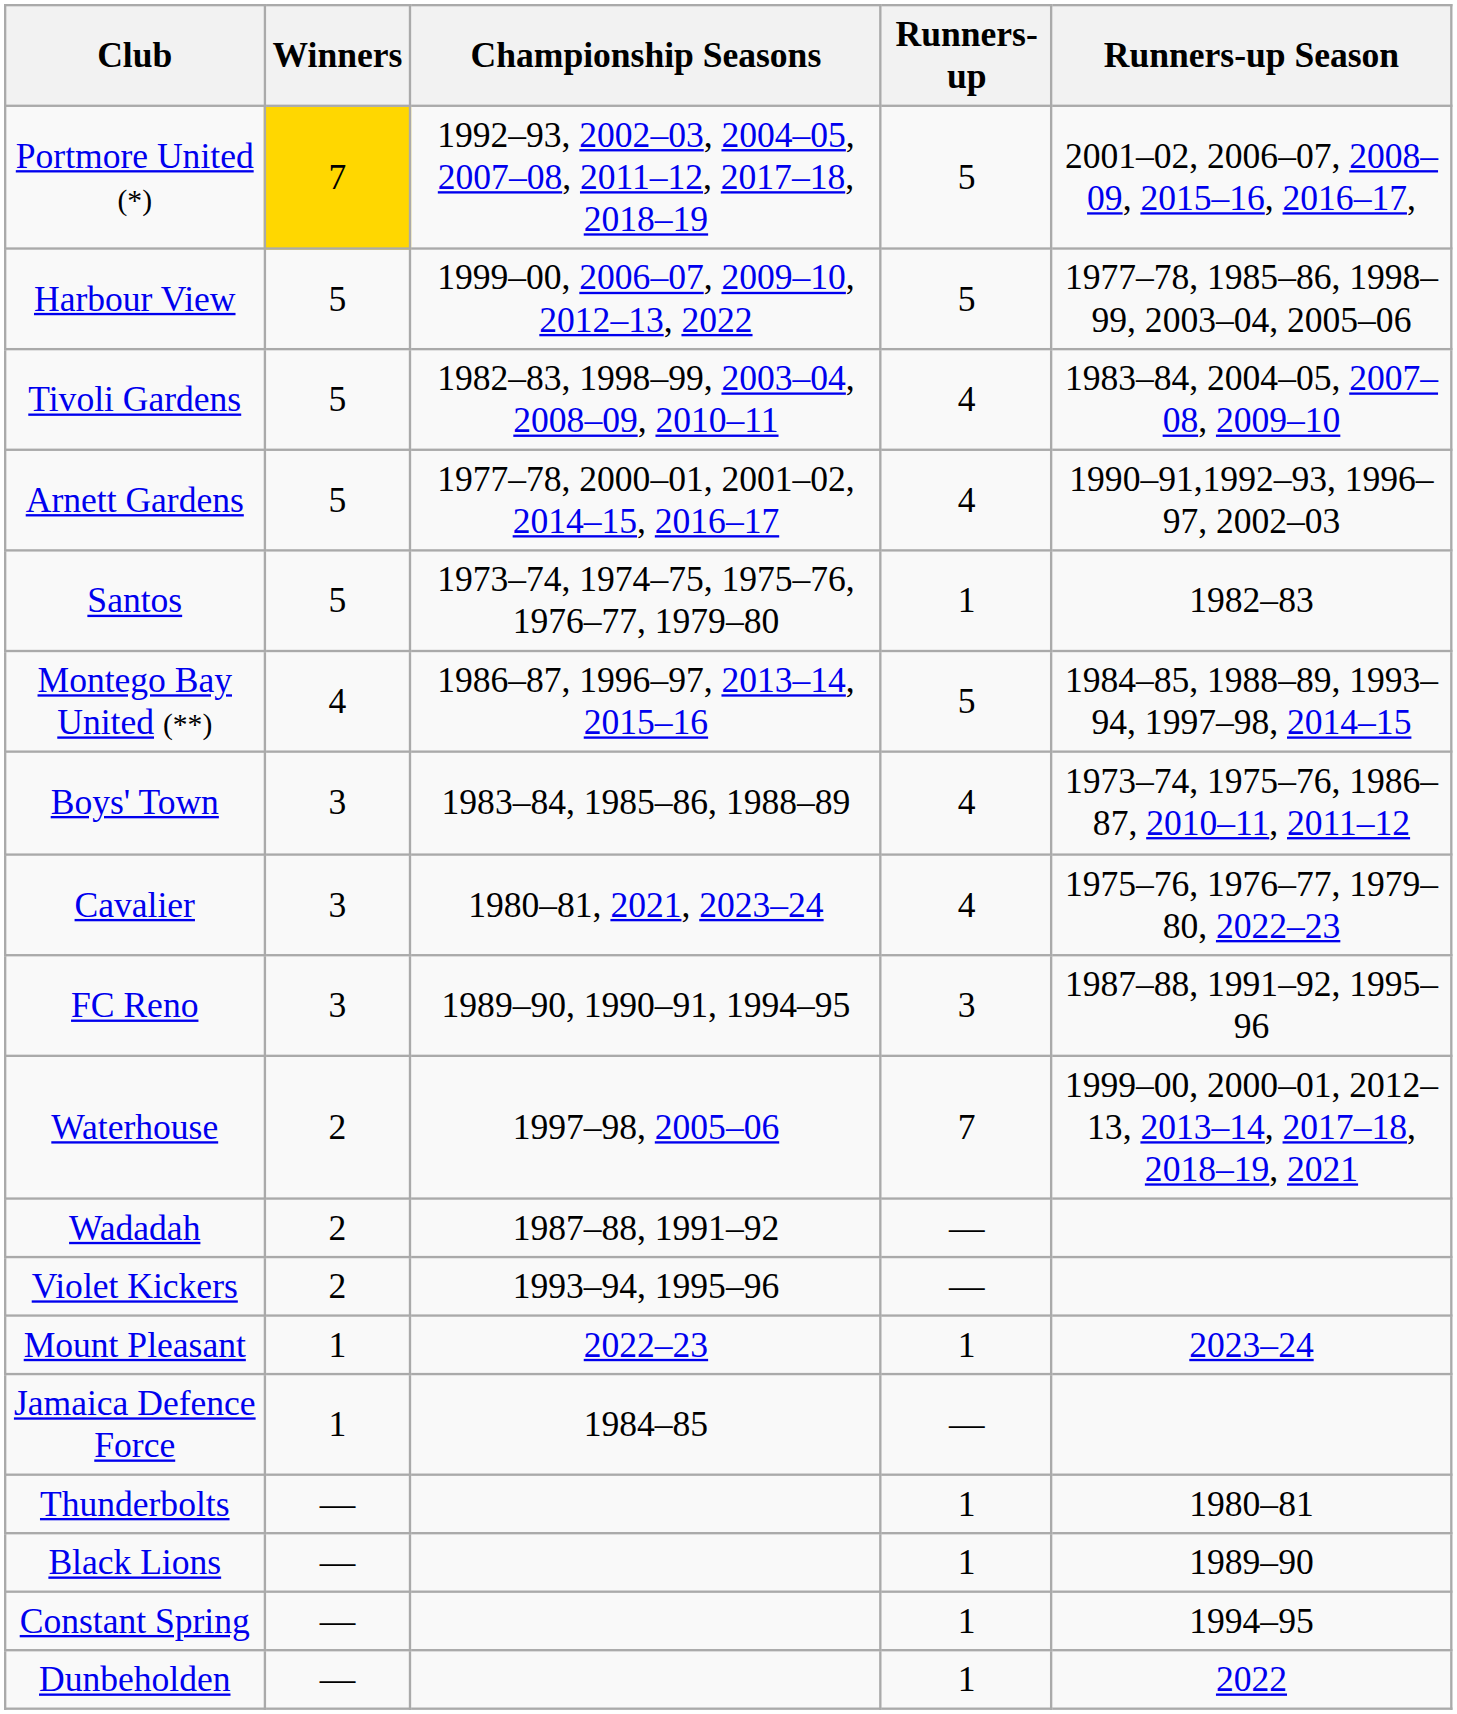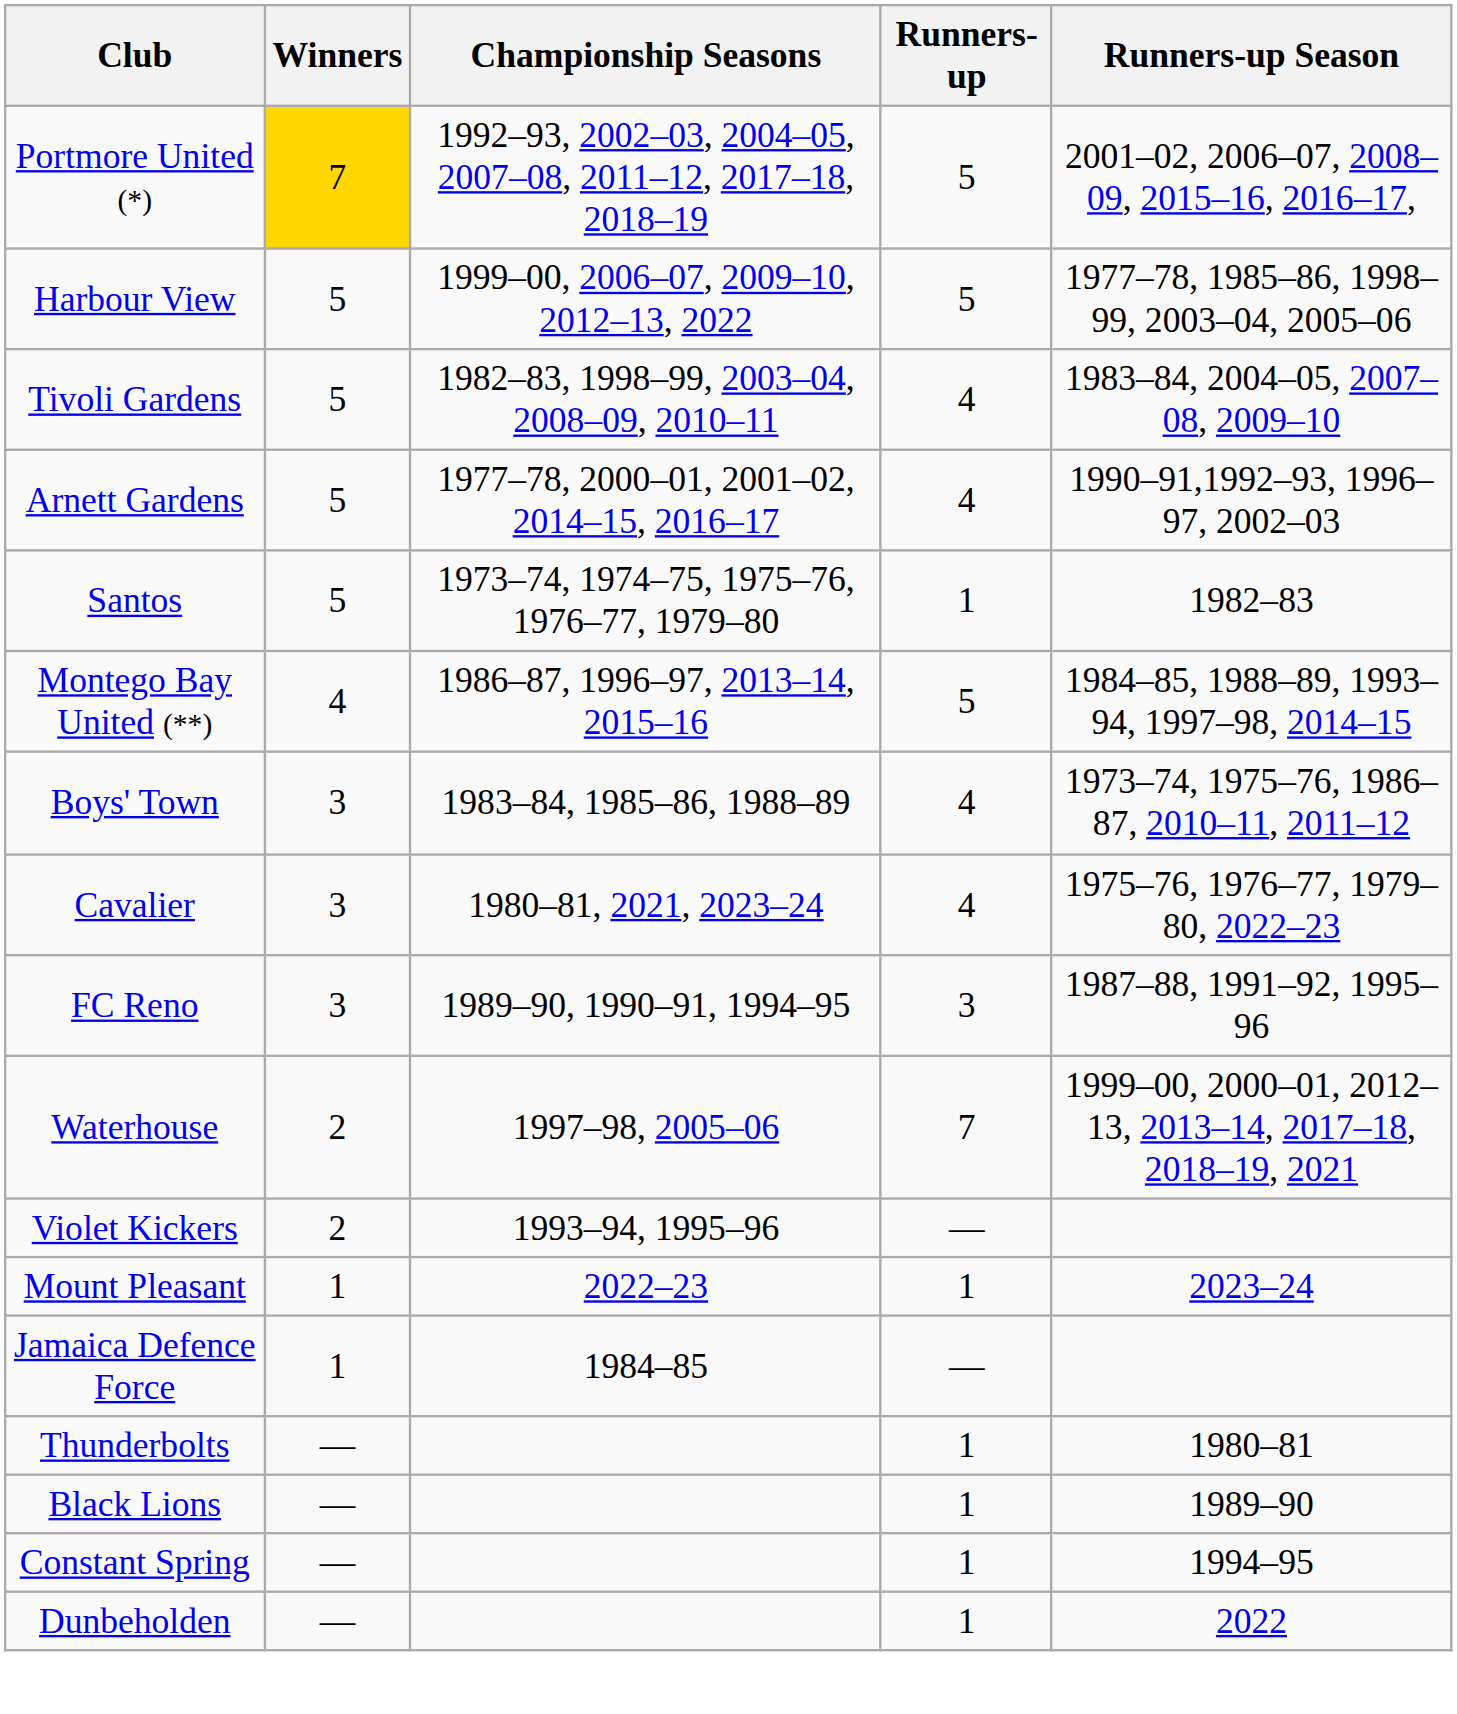- row: (135, 1226)
